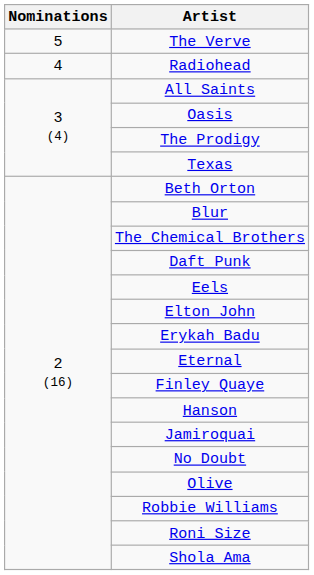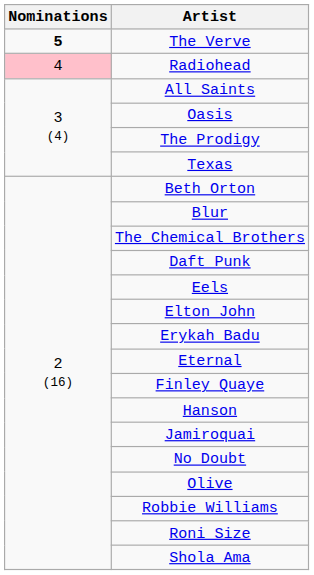(58, 41) normal -> (58, 41) bold
(58, 66) no background -> (58, 66) pink background
